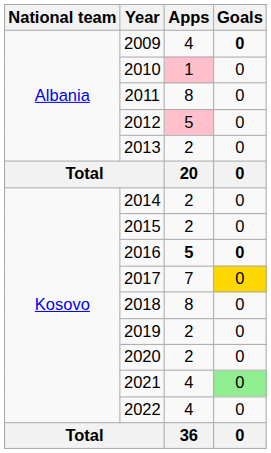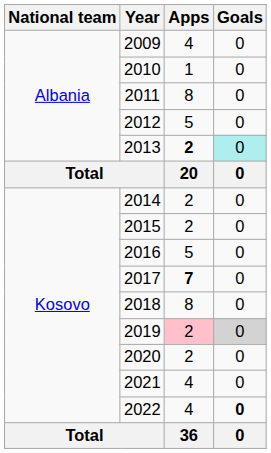(240, 43) bold -> (240, 43) normal
(189, 69) pink background -> (189, 69) no background
(189, 122) pink background -> (189, 122) no background
(189, 148) normal -> (189, 148) bold
(240, 148) no background -> (240, 148) paleturquoise background
(189, 252) bold -> (189, 252) normal
(240, 252) bold -> (240, 252) normal
(189, 278) normal -> (189, 278) bold
(240, 278) gold background -> (240, 278) no background
(189, 331) no background -> (189, 331) pink background
(240, 331) no background -> (240, 331) lightgrey background
(240, 383) lightgreen background -> (240, 383) no background
(240, 409) normal -> (240, 409) bold
